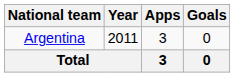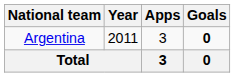(207, 38) normal -> (207, 38) bold
